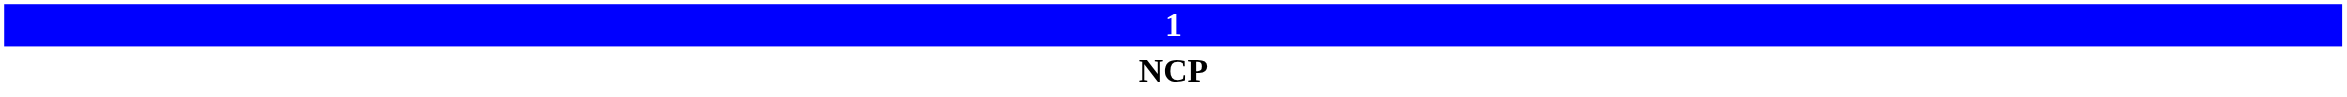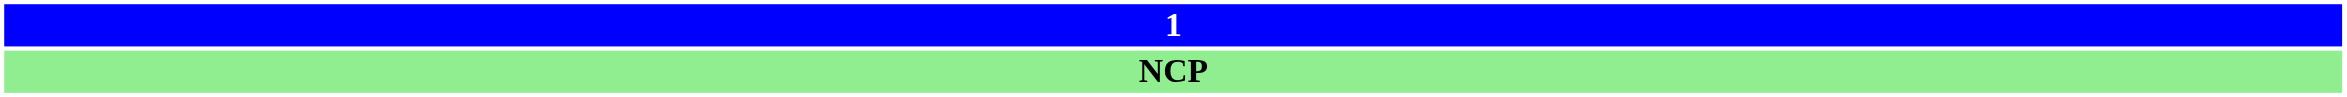(1173, 71) no background -> (1173, 71) lightgreen background
